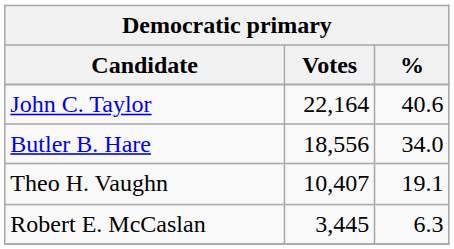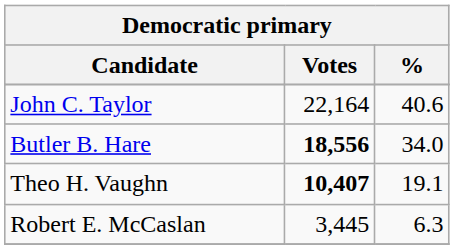(336, 144) normal -> (336, 144) bold
(336, 183) normal -> (336, 183) bold
